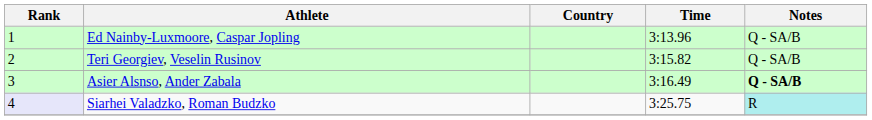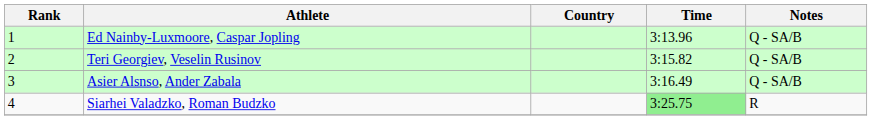(775, 81) bold -> (776, 81) normal
(11, 103) lavender background -> (11, 103) no background
(670, 103) no background -> (671, 103) lightgreen background
(753, 103) paleturquoise background -> (754, 103) no background
